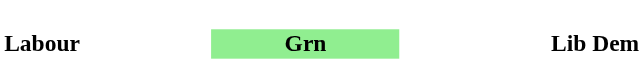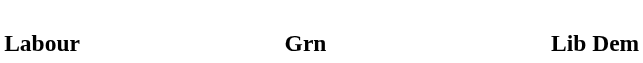(306, 43) lightgreen background -> (306, 43) no background
